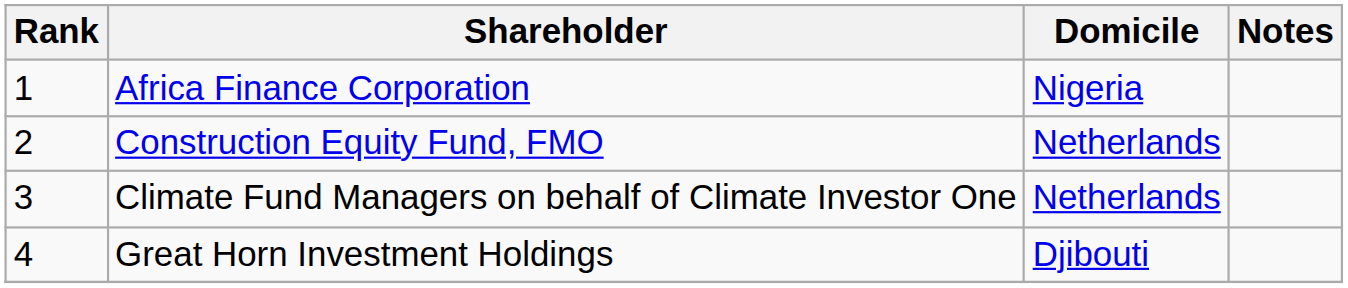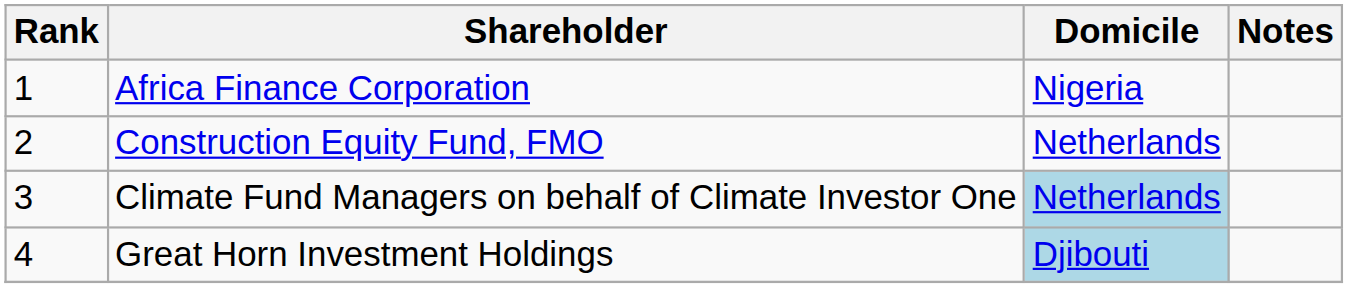(1127, 198) no background -> (1127, 198) lightblue background
(1091, 253) no background -> (1091, 253) lightblue background
